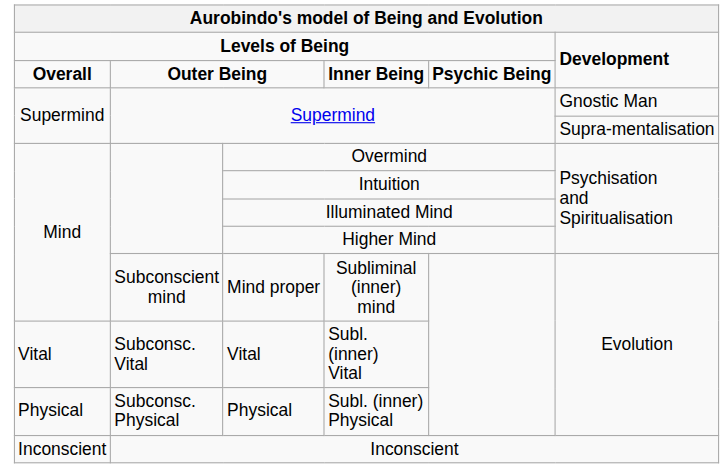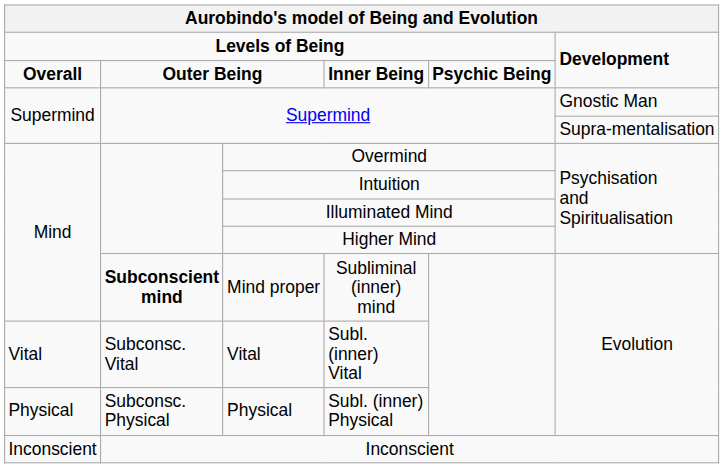(167, 287) normal -> (162, 287) bold
